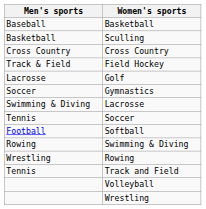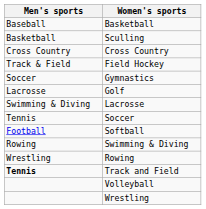rows swapped: (115, 78) <-> (129, 91)
(21, 171) normal -> (21, 171) bold
